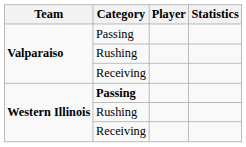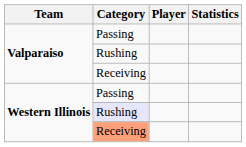(116, 92) bold -> (115, 92) normal
(117, 112) no background -> (117, 112) lavender background
(121, 131) no background -> (121, 131) lightsalmon background
